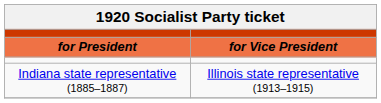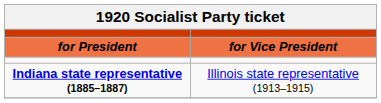(97, 81) normal -> (97, 81) bold
